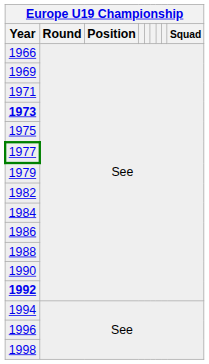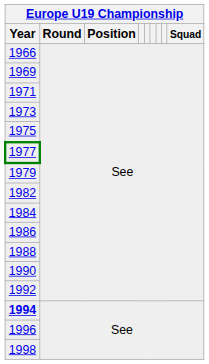(22, 111) bold -> (22, 111) normal
(22, 290) bold -> (22, 290) normal
(22, 310) normal -> (22, 310) bold
